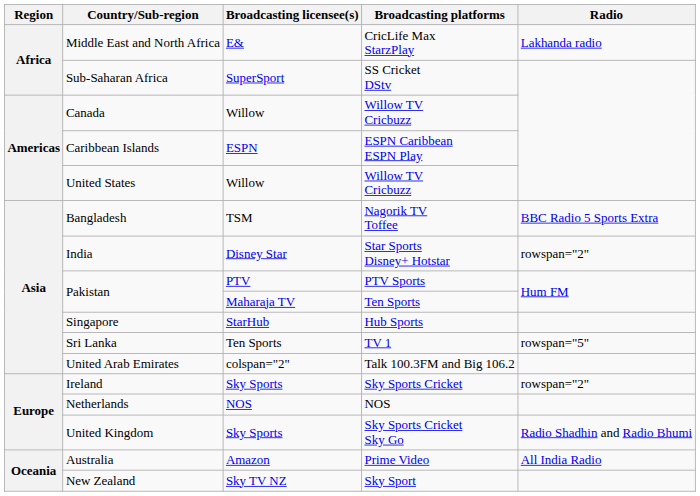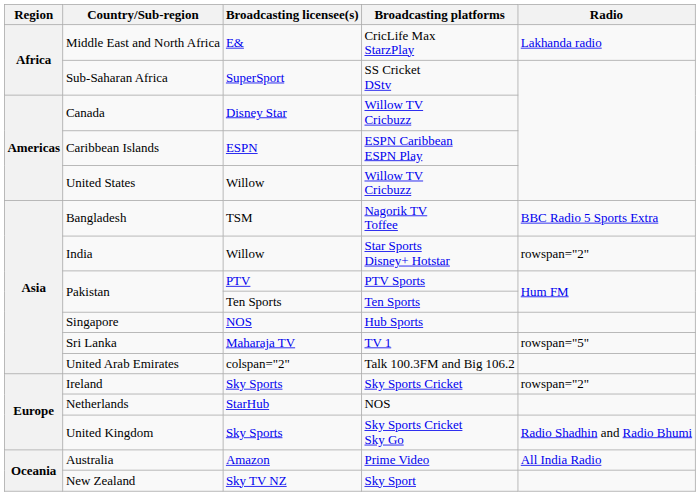(245, 112) Willow -> (256, 112) Disney Star
(256, 253) Disney Star -> (245, 253) Willow
(261, 301) Maharaja TV -> (254, 301) Ten Sports
(248, 322) StarHub -> (239, 322) NOS
(254, 342) Ten Sports -> (261, 342) Maharaja TV
(239, 404) NOS -> (248, 404) StarHub
